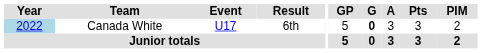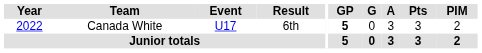(29, 26) lightblue background -> (29, 26) no background
(345, 26) normal -> (345, 26) bold
(372, 26) bold -> (372, 26) normal
